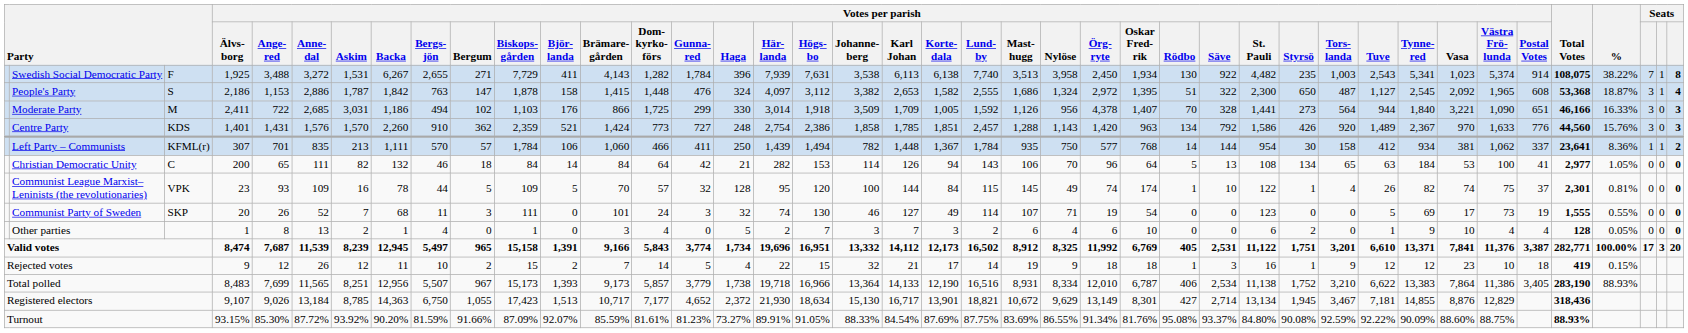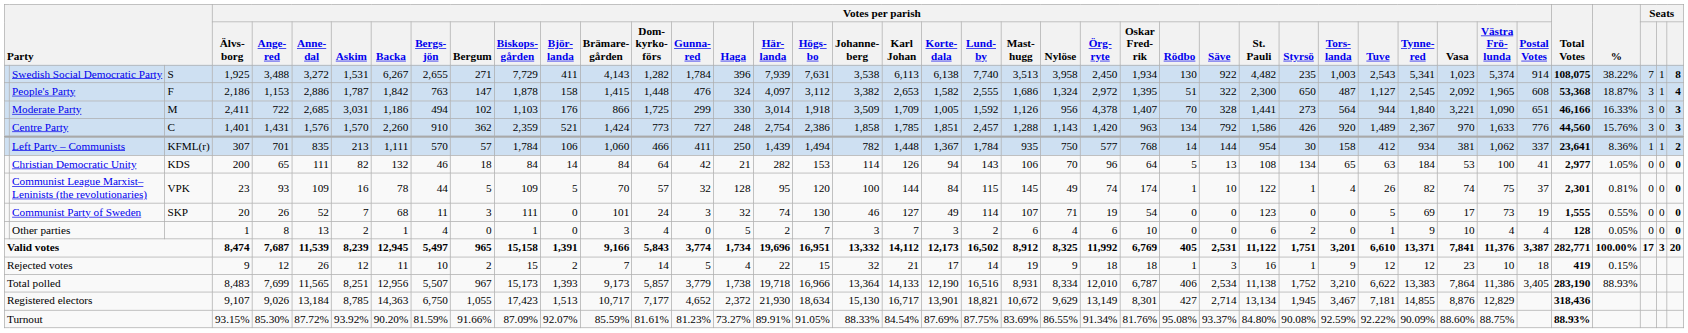(171, 74) F -> (171, 74) S
(171, 91) S -> (171, 91) F
(179, 127) KDS -> (171, 127) C
(171, 164) C -> (179, 164) KDS
